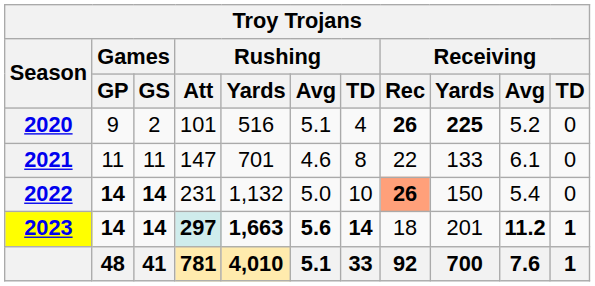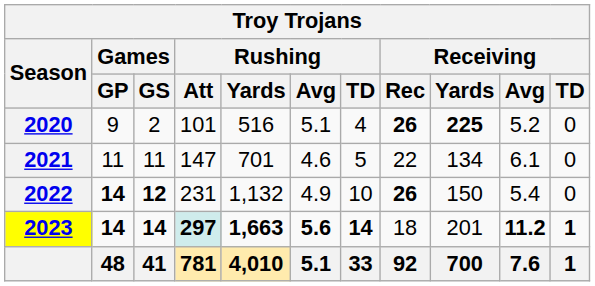(361, 159) 8 -> (361, 159) 5
(465, 159) 133 -> (465, 159) 134
(154, 194) 14 -> (154, 194) 12
(316, 194) 5.0 -> (316, 194) 4.9
(405, 194) lightsalmon background -> (405, 194) no background
